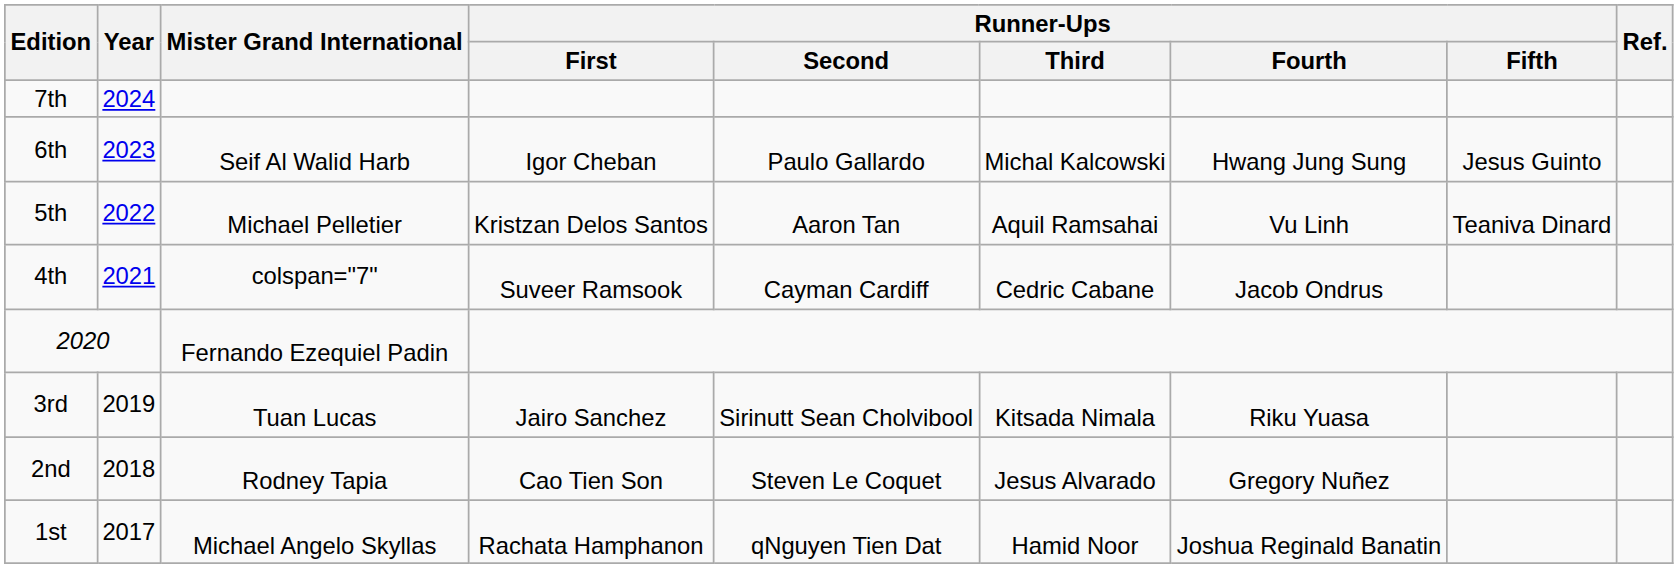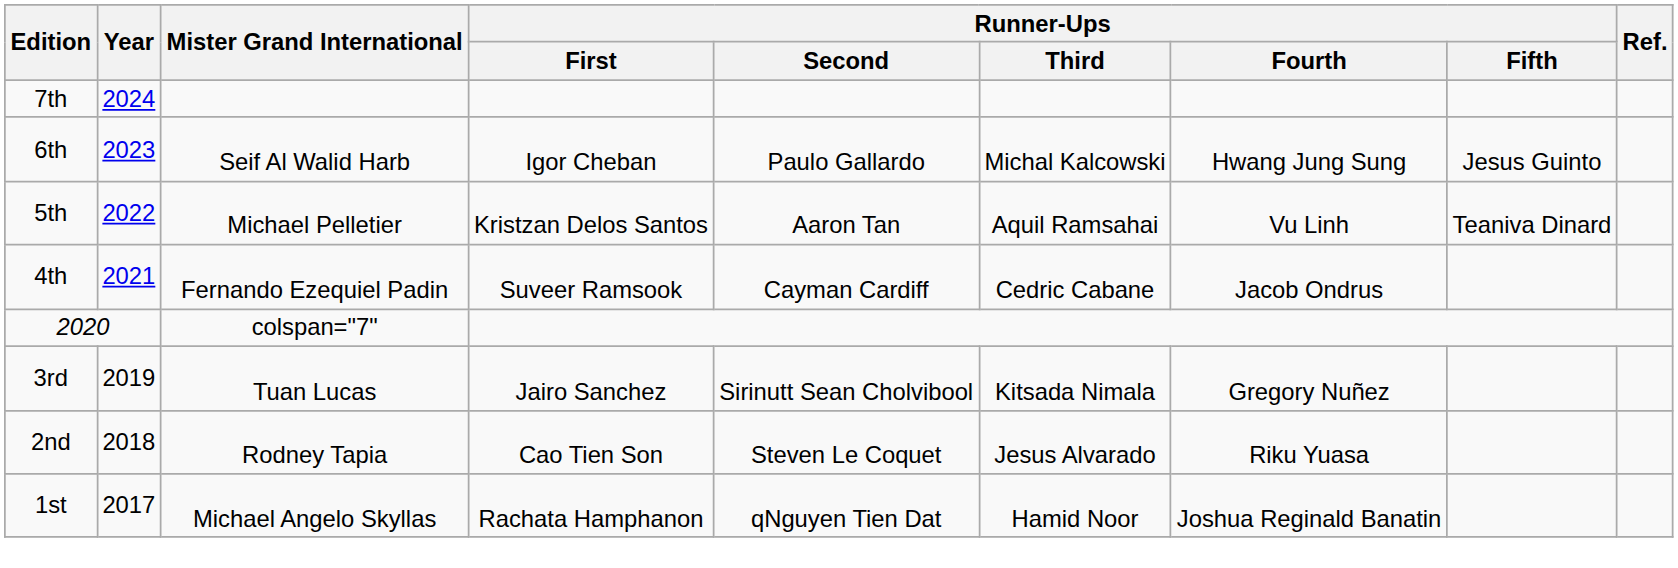(315, 276) colspan="7" -> (315, 290) Fernando Ezequiel Padin
(315, 353) Fernando Ezequiel Padin -> (315, 327) colspan="7"
(1309, 417) Riku Yuasa -> (1309, 391) Gregory Nuñez
(1309, 481) Gregory Nuñez -> (1309, 455) Riku Yuasa
